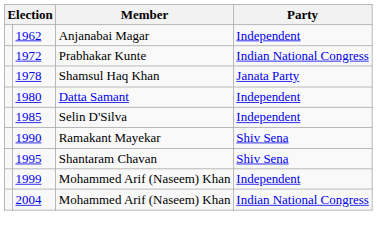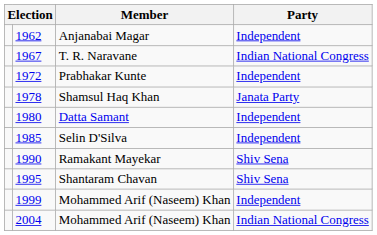+ row: (28, 55)
(303, 55) Indian National Congress -> (268, 76) Independent
